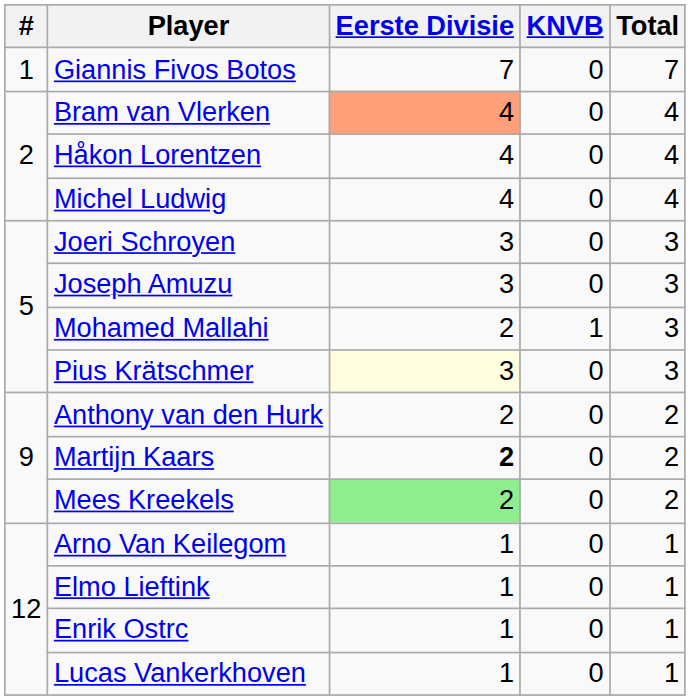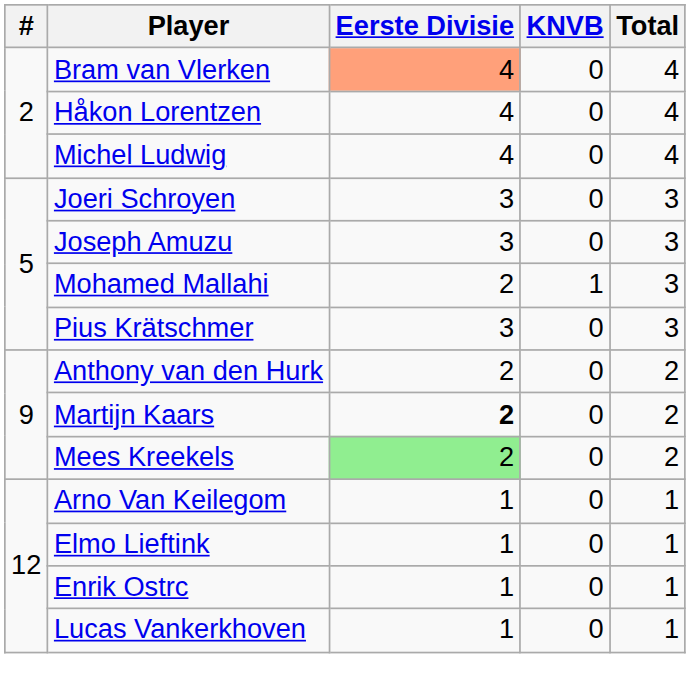- row: (175, 69)
(506, 371) lightyellow background -> (506, 328) no background
